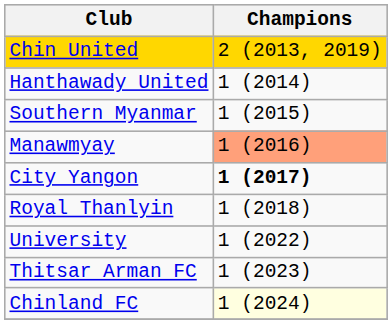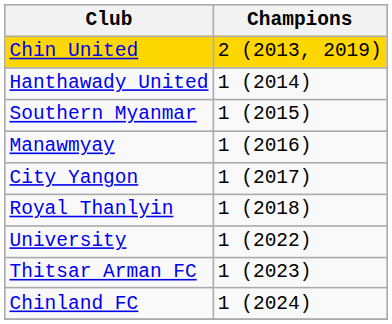(265, 147) lightsalmon background -> (265, 147) no background
(265, 178) bold -> (265, 178) normal
(265, 304) lightyellow background -> (265, 304) no background
